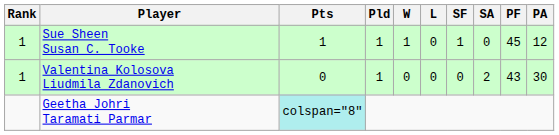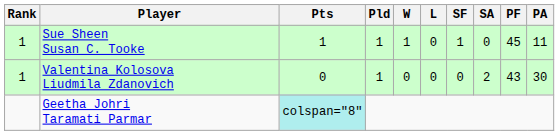(540, 42) 12 -> (540, 42) 11
